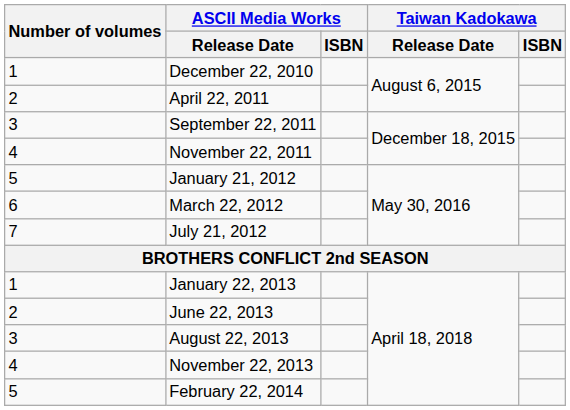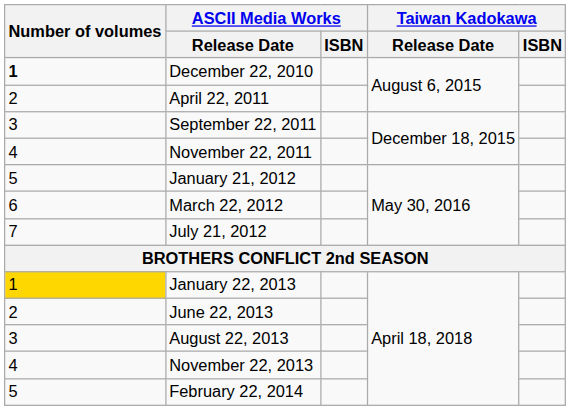(13, 71) normal -> (13, 71) bold
(13, 285) no background -> (13, 285) gold background
